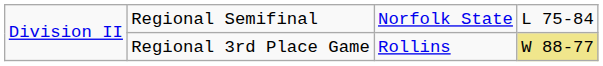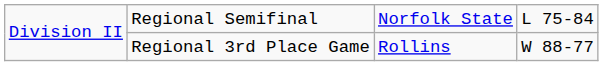(557, 47) khaki background -> (557, 47) no background
